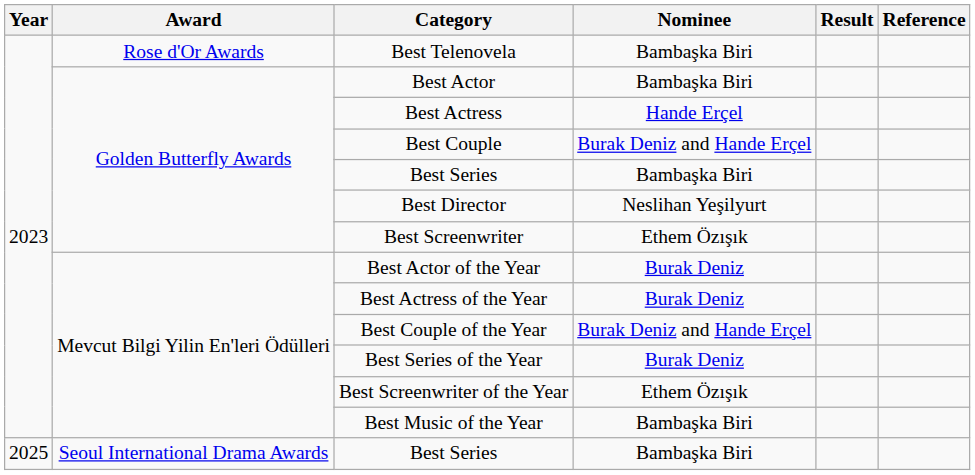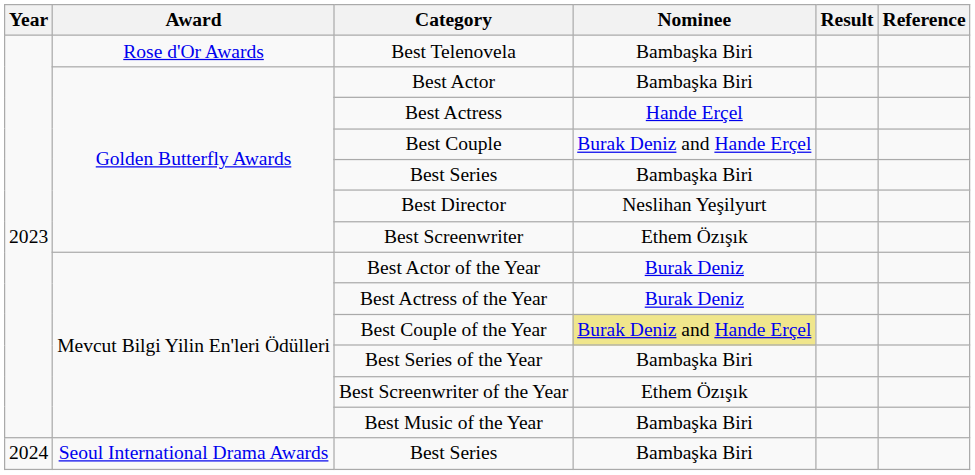(694, 329) no background -> (694, 329) khaki background
(694, 360) Burak Deniz -> (694, 360) Bambaşka Biri
(29, 453) 2025 -> (29, 453) 2024
